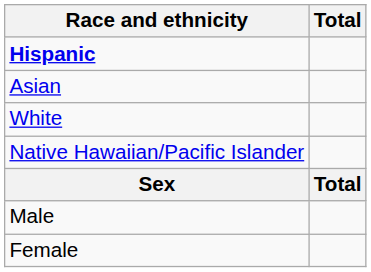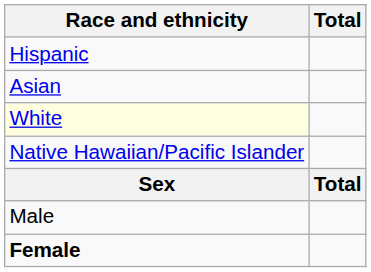(52, 53) bold -> (49, 53) normal
(36, 119) no background -> (36, 119) lightyellow background
(44, 250) normal -> (45, 250) bold
